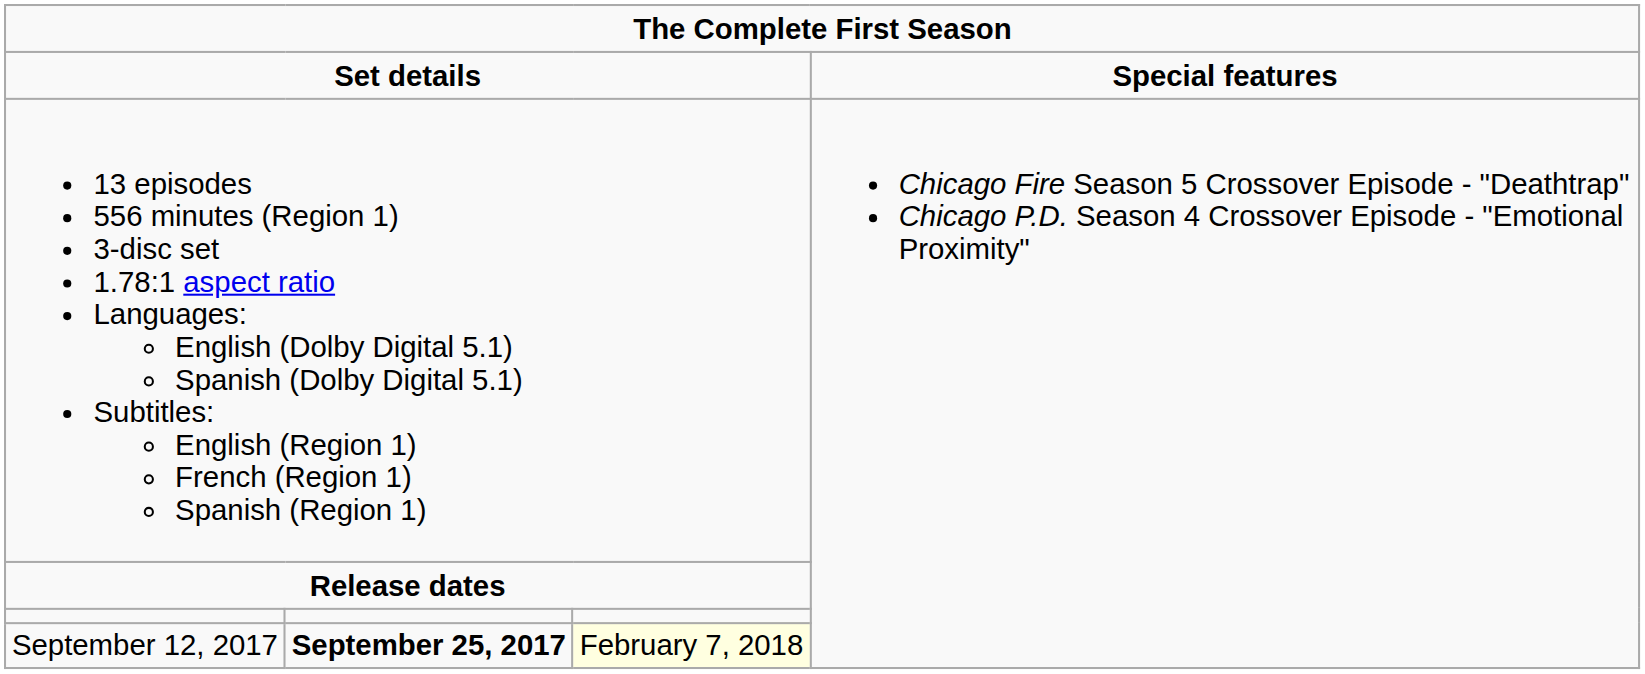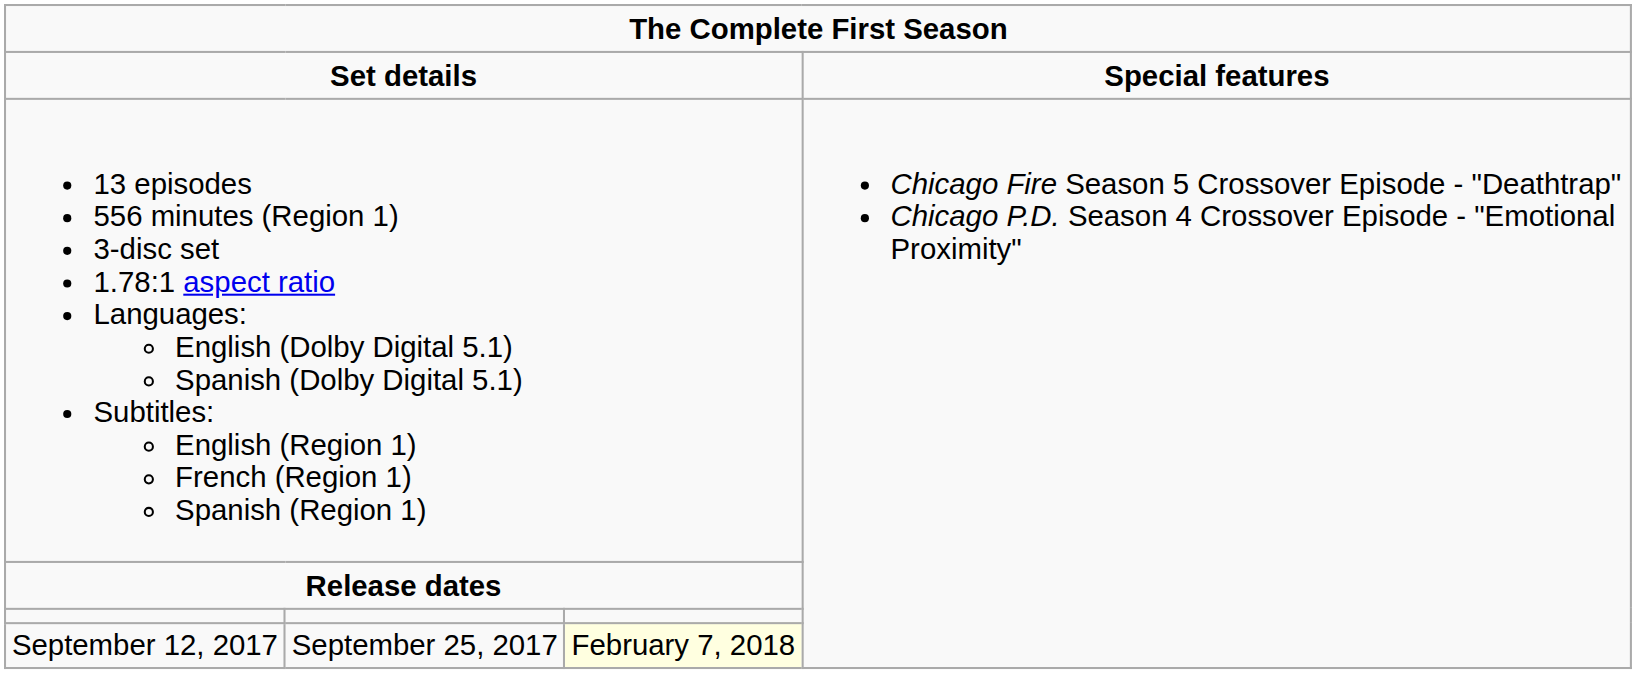(429, 646) bold -> (425, 646) normal
